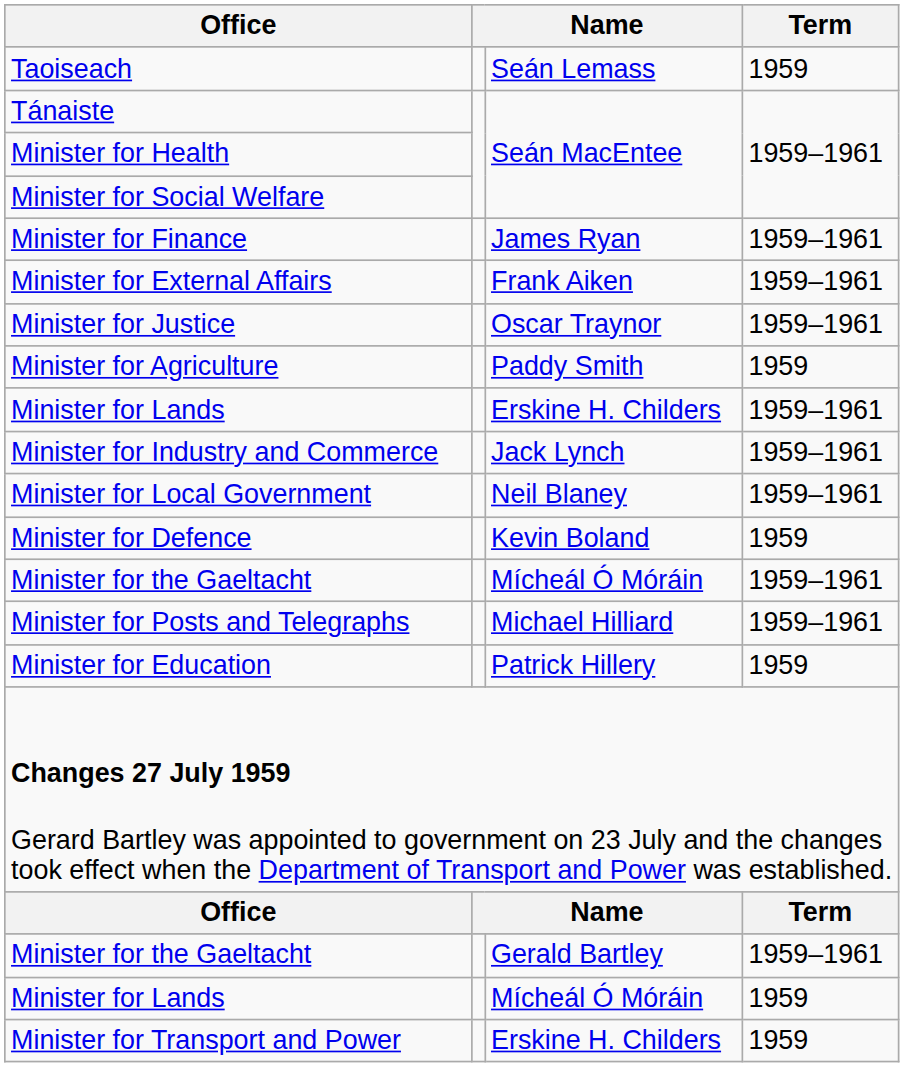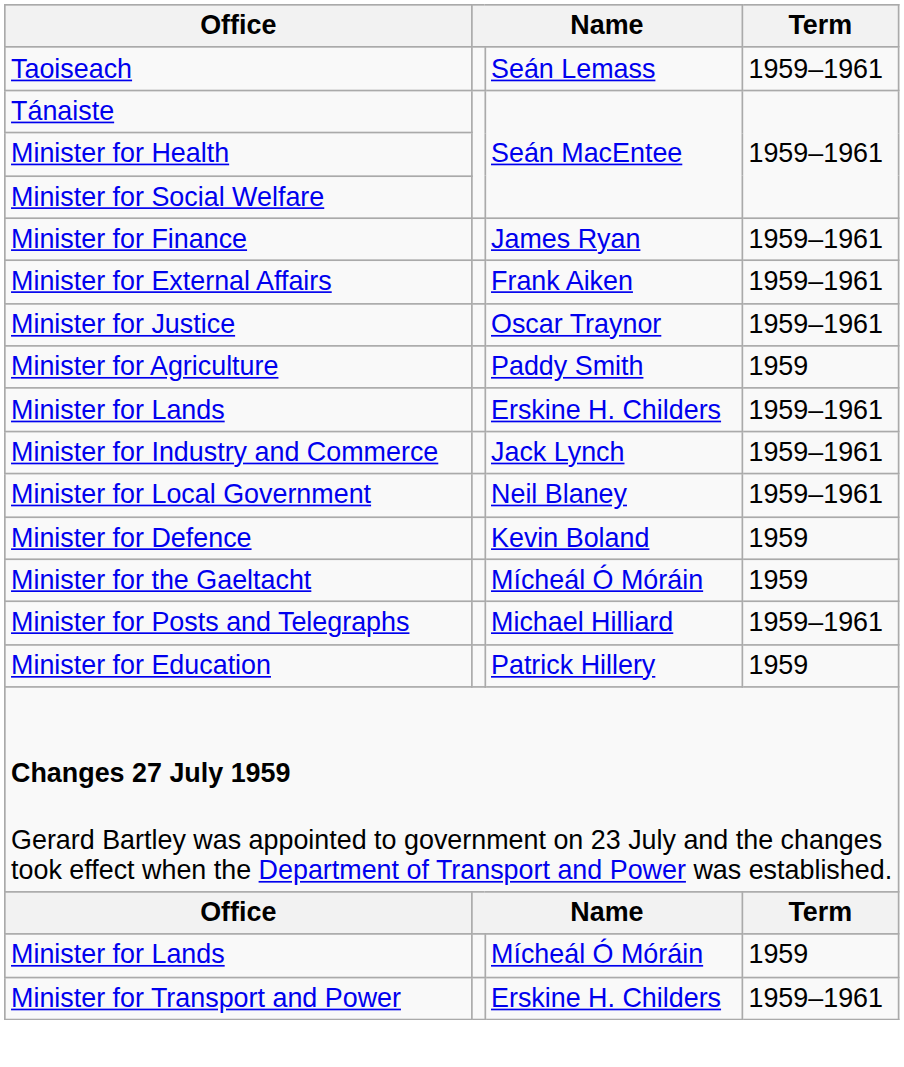(778, 68) 1959 -> (816, 68) 1959–1961
(816, 580) 1959–1961 -> (778, 580) 1959
- row: (161, 955)
(778, 1040) 1959 -> (816, 997) 1959–1961
